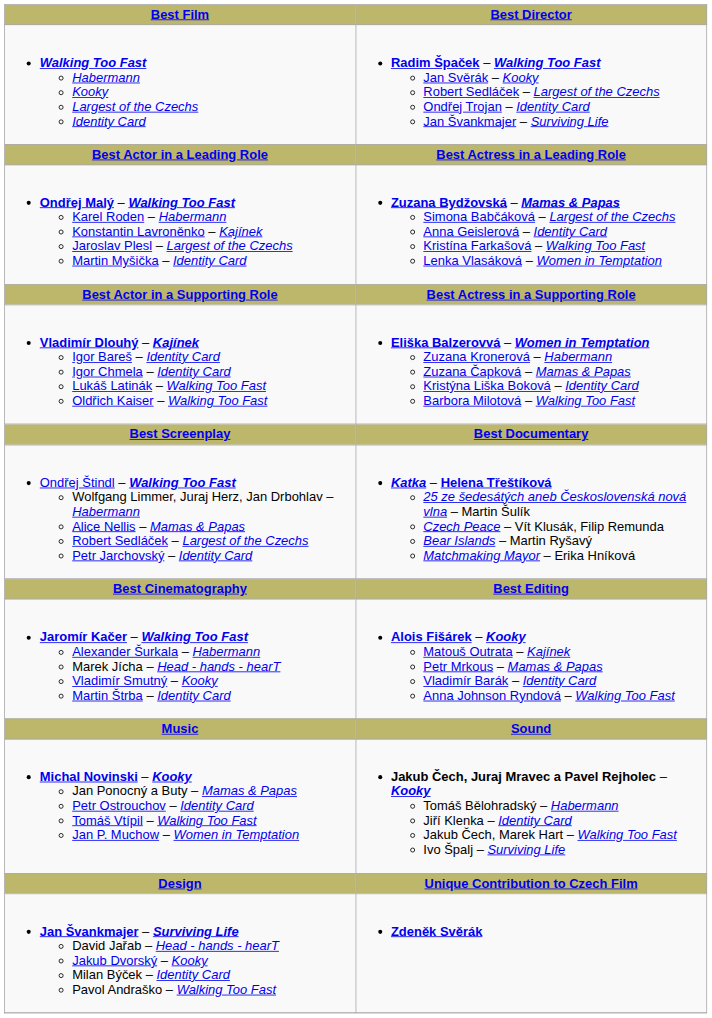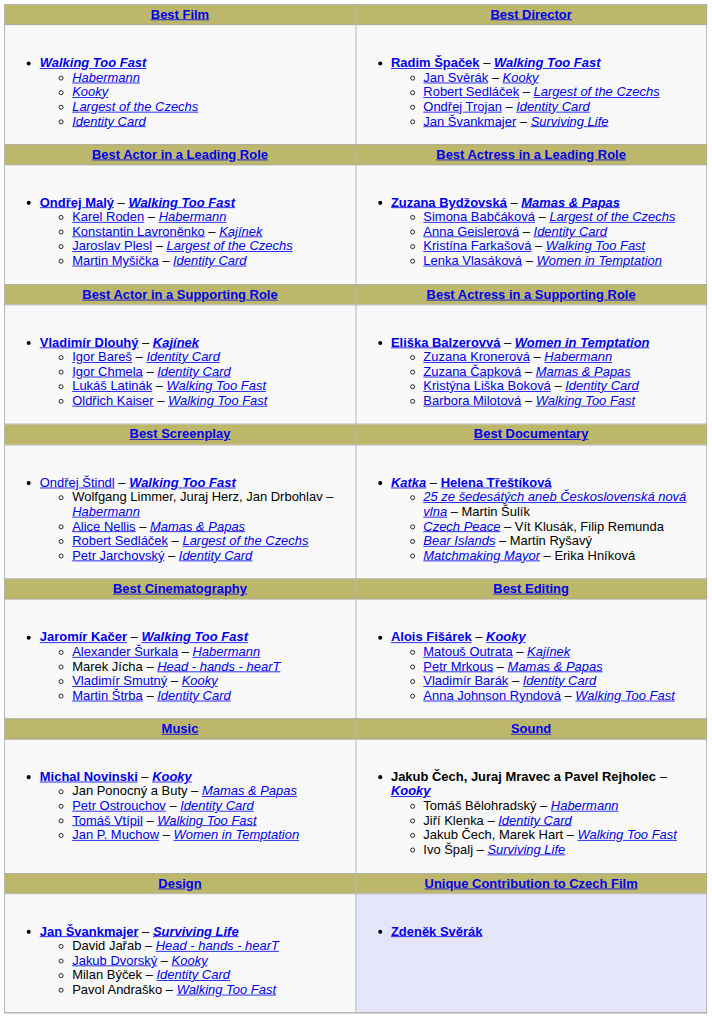(531, 932) no background -> (531, 932) lavender background
